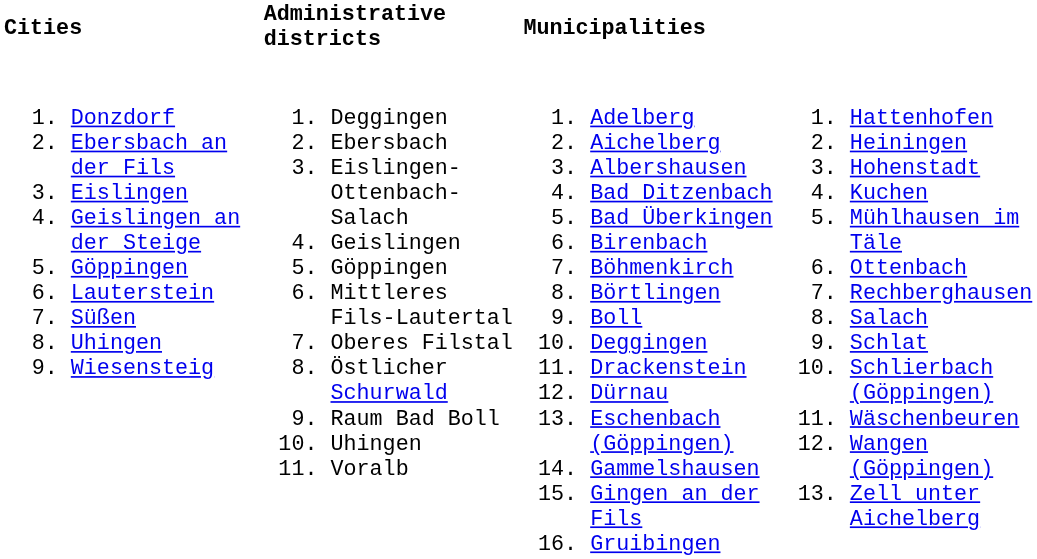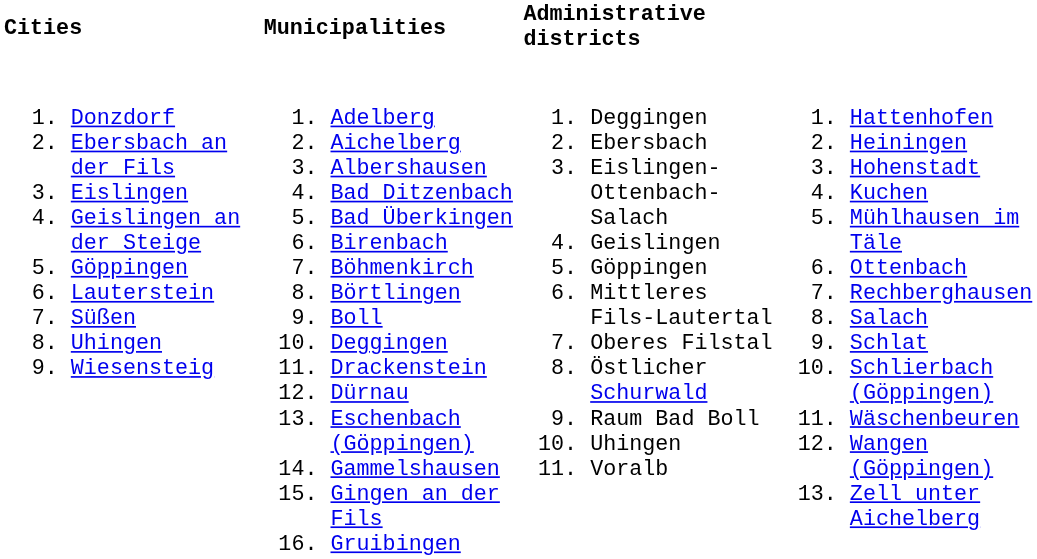columns swapped: (355, 27) <-> (615, 27)
